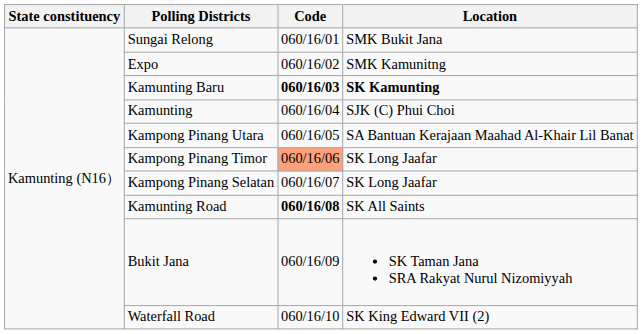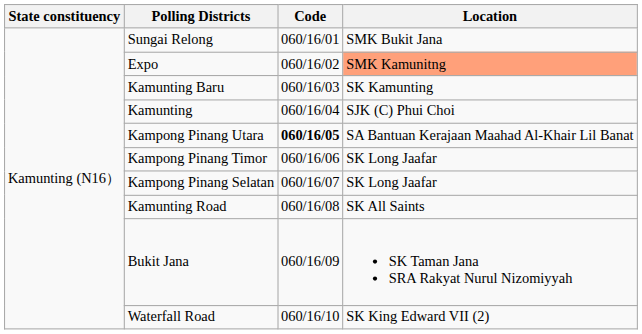(396, 63) no background -> (396, 63) lightsalmon background
(310, 87) bold -> (310, 87) normal
(393, 87) bold -> (390, 87) normal
(310, 134) normal -> (310, 134) bold
(310, 158) lightsalmon background -> (310, 158) no background
(310, 206) bold -> (310, 206) normal
